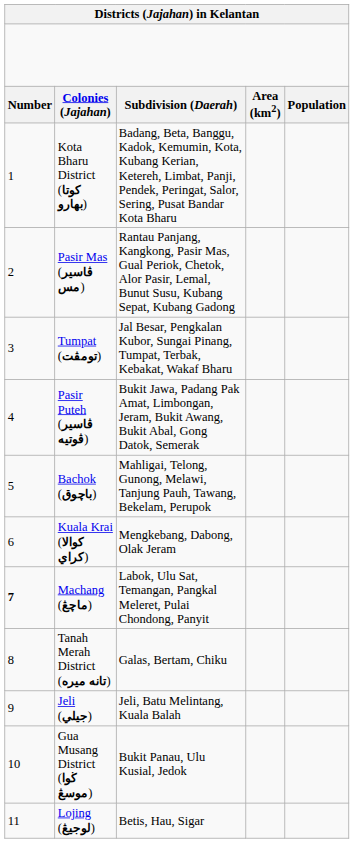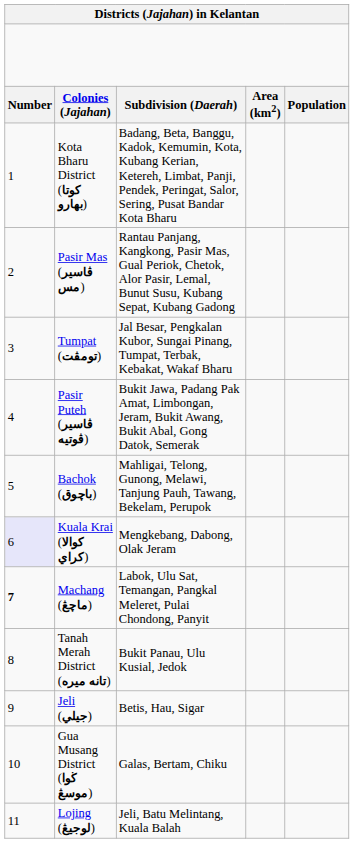(11, 541) no background -> (11, 541) lavender background
(173, 659) Galas, Bertam, Chiku -> (162, 659) Bukit Panau, Ulu Kusial, Jedok
(171, 708) Jeli, Batu Melintang, Kuala Balah -> (161, 708) Betis, Hau, Sigar
(162, 764) Bukit Panau, Ulu Kusial, Jedok -> (173, 764) Galas, Bertam, Chiku
(161, 820) Betis, Hau, Sigar -> (171, 820) Jeli, Batu Melintang, Kuala Balah
